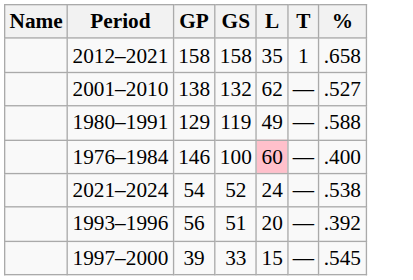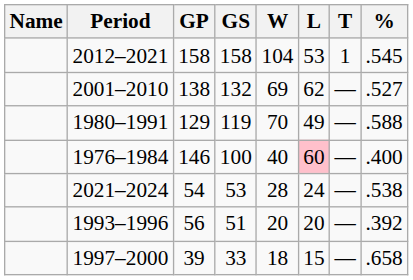+ column: (278, 21)
(272, 55) 35 -> (314, 55) 53
(342, 55) .658 -> (384, 55) .545
(236, 190) 52 -> (236, 190) 53
(342, 257) .545 -> (384, 257) .658
